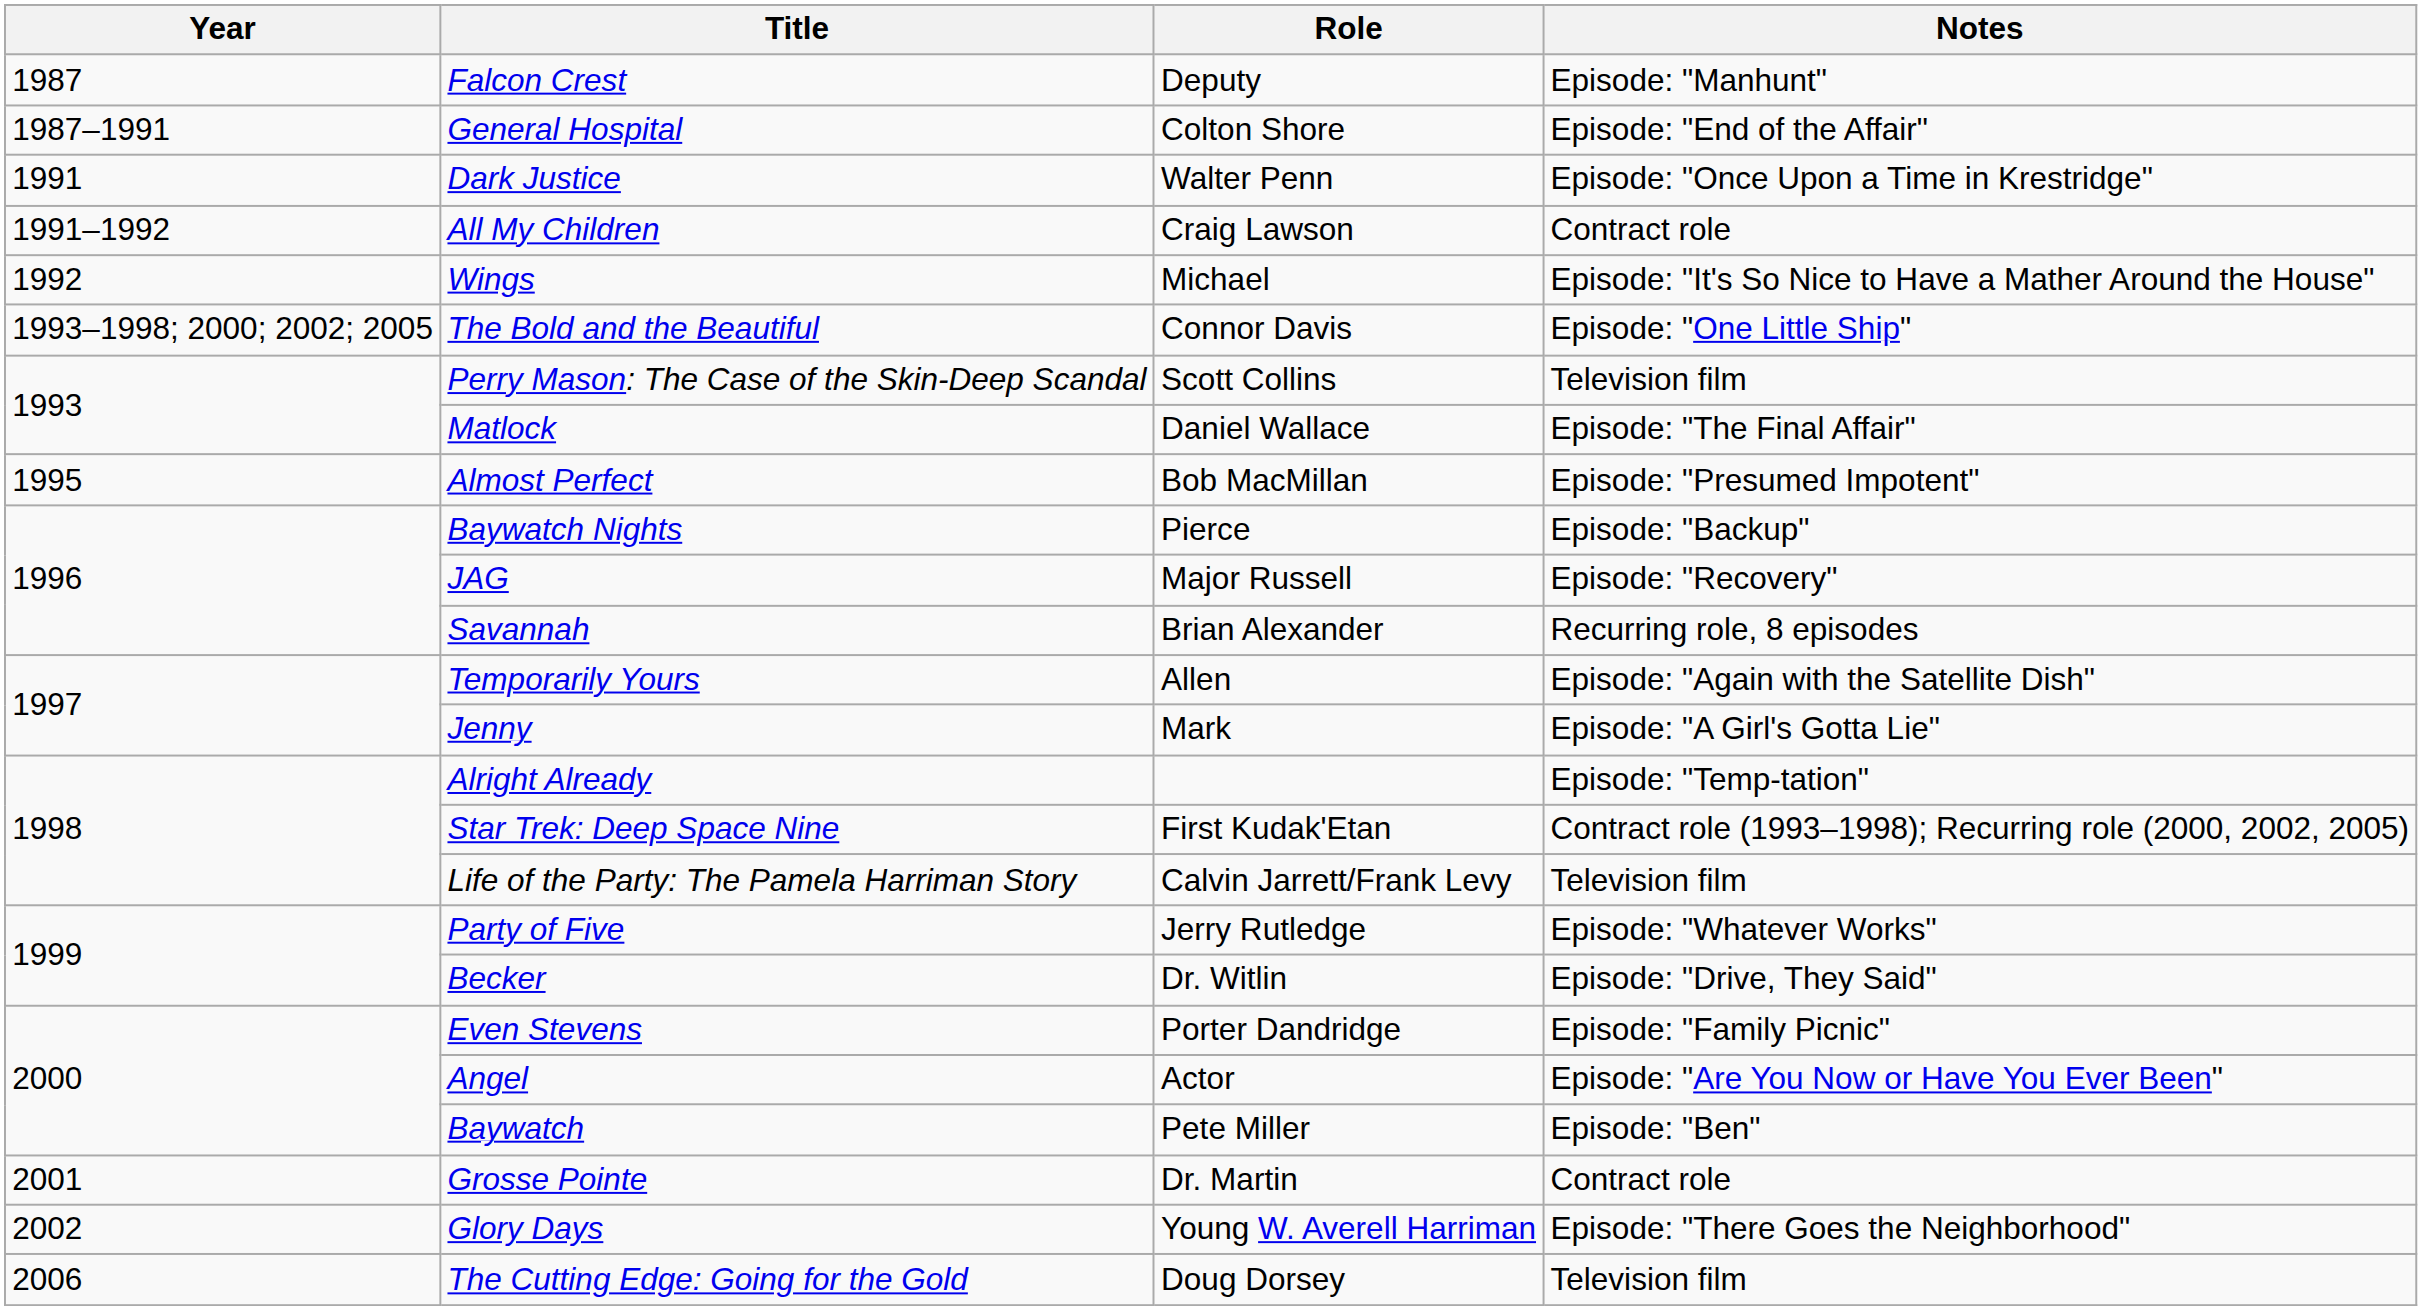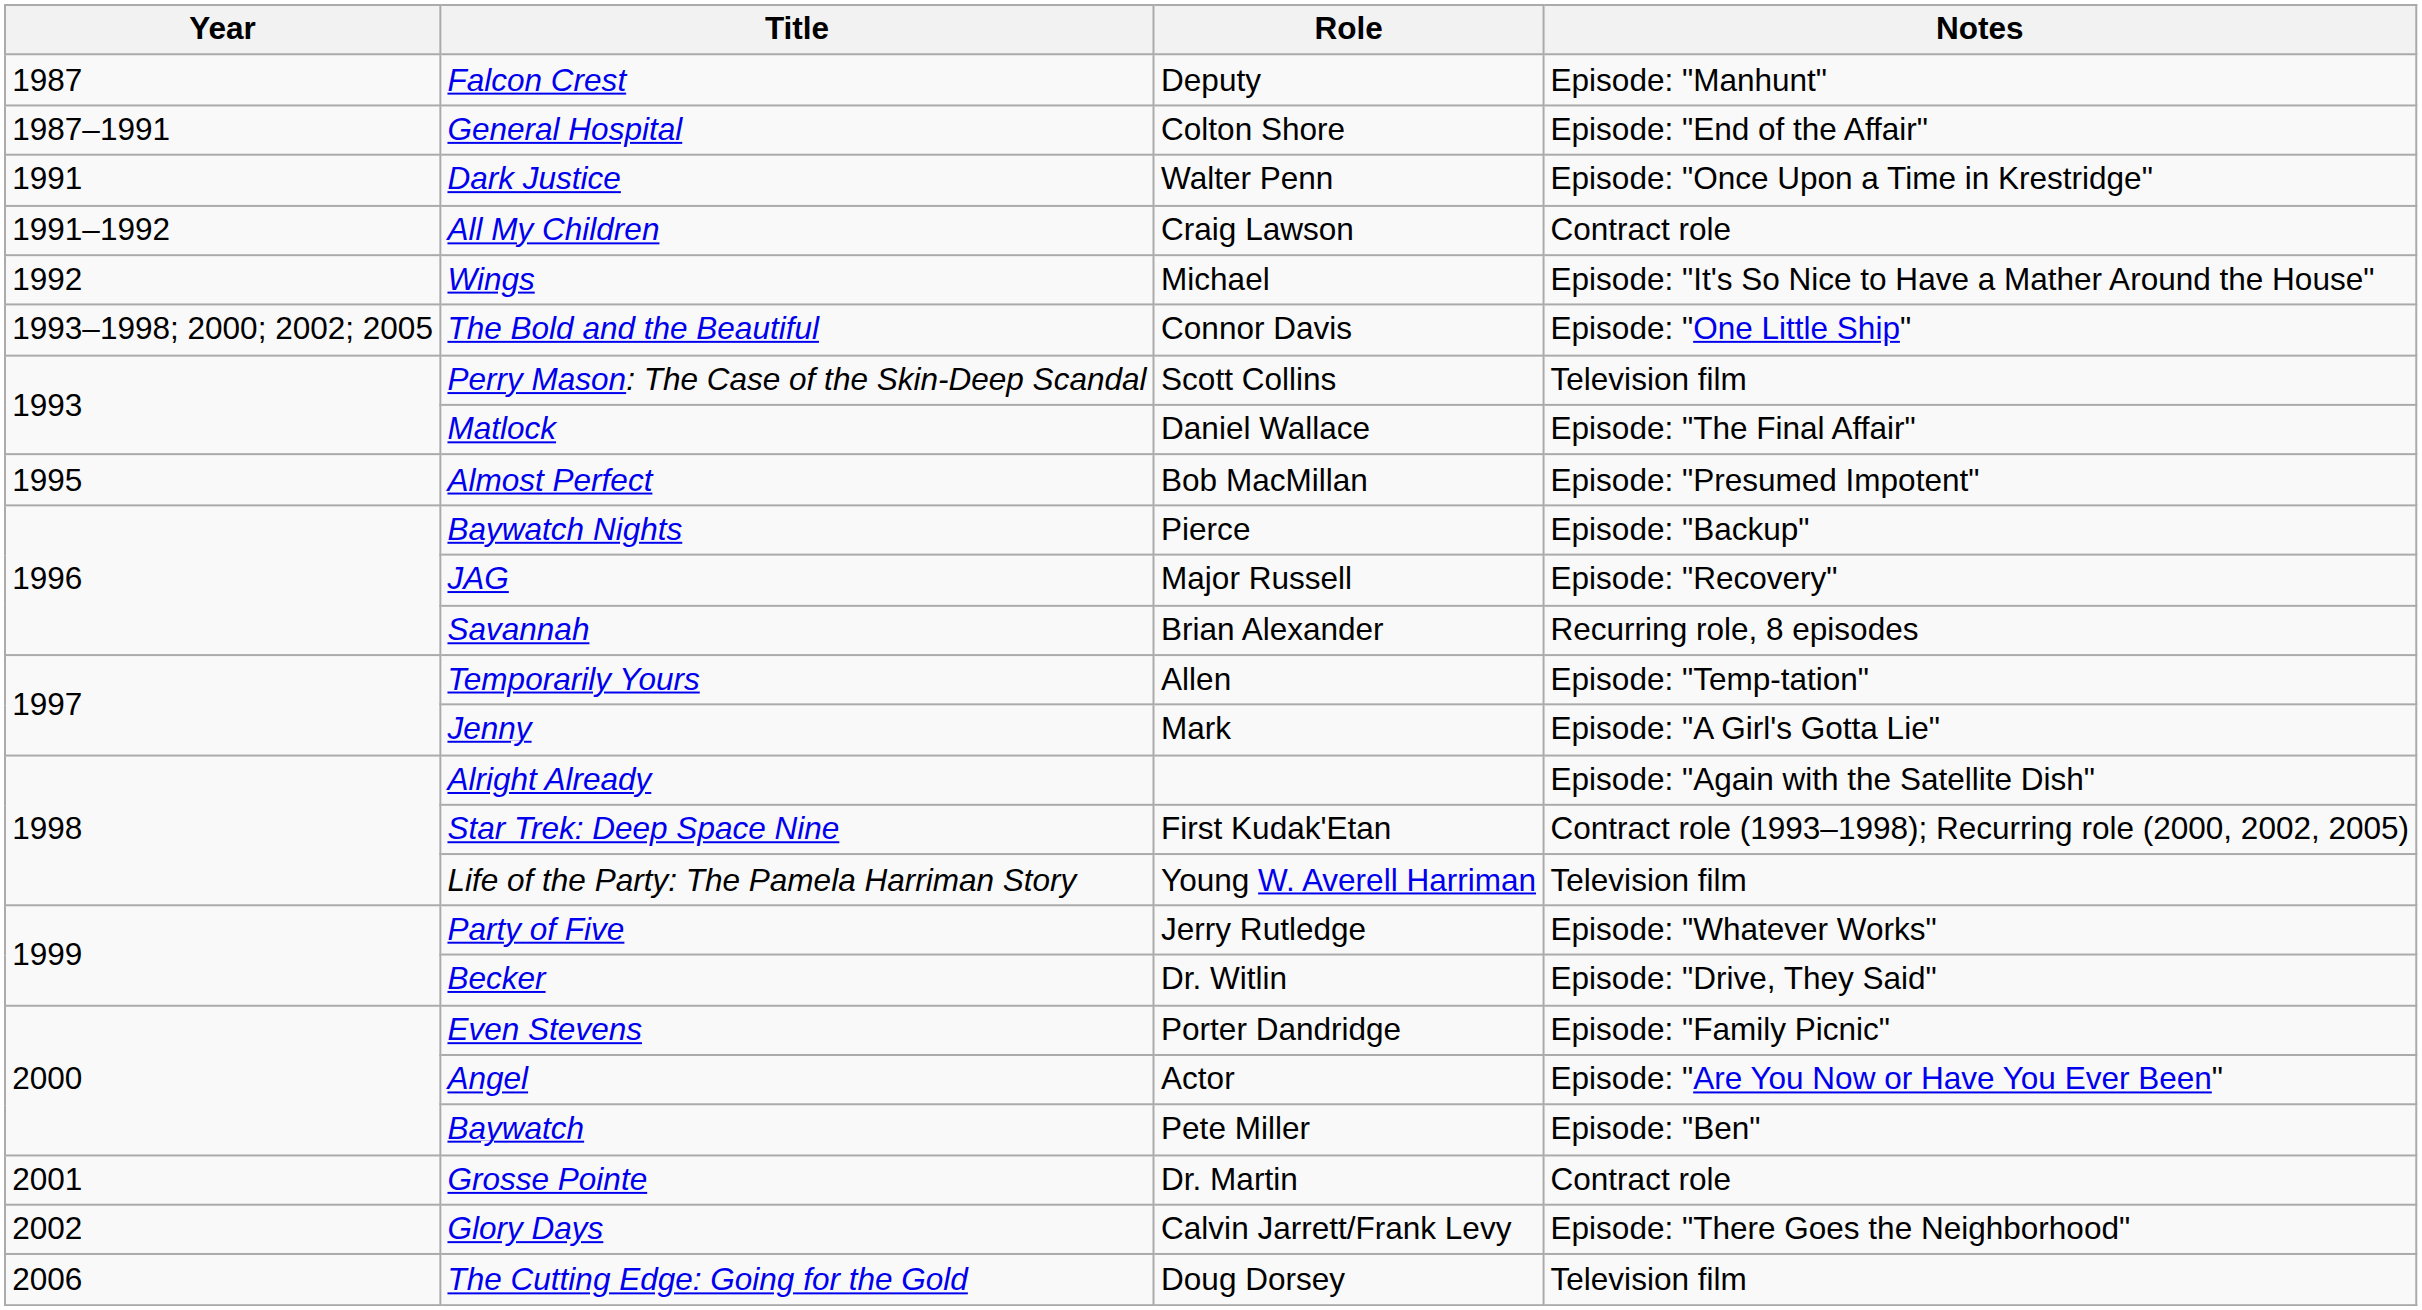(1823, 679) Episode: "Again with the Satellite Dish" -> (1710, 679) Episode: "Temp-tation"
(1710, 779) Episode: "Temp-tation" -> (1823, 779) Episode: "Again with the Satellite Dish"
(1336, 879) Calvin Jarrett/Frank Levy -> (1349, 879) Young W. Averell Harriman
(1349, 1229) Young W. Averell Harriman -> (1336, 1229) Calvin Jarrett/Frank Levy
